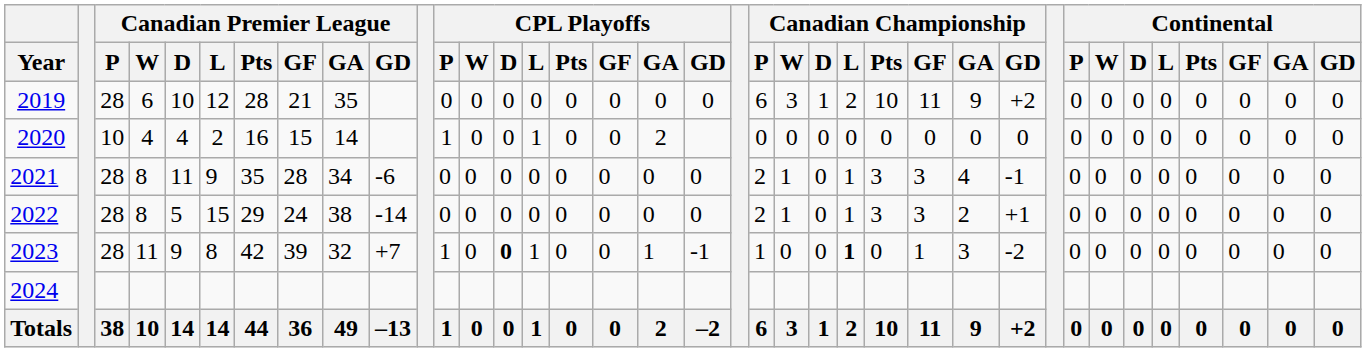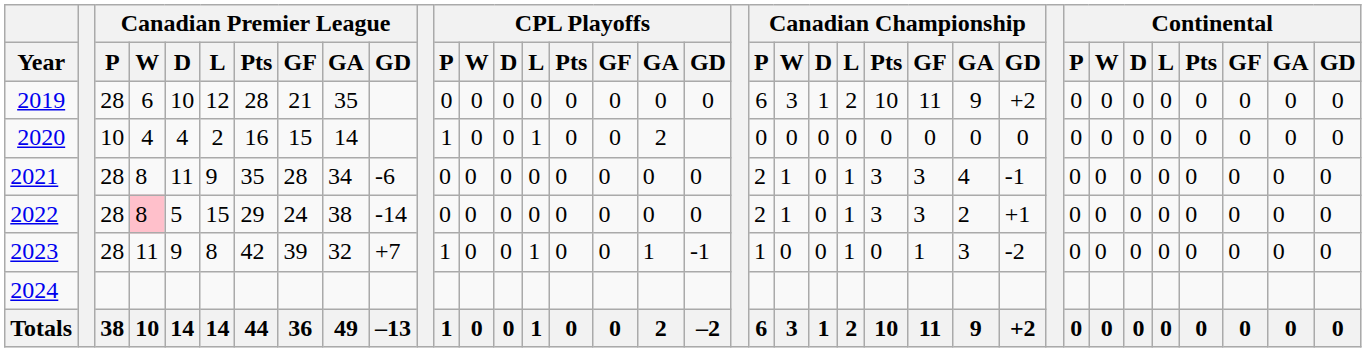(141, 213) no background -> (141, 213) pink background
(506, 251) bold -> (506, 251) normal
(849, 251) bold -> (849, 251) normal
